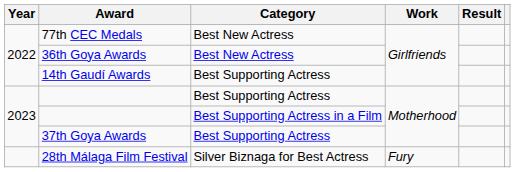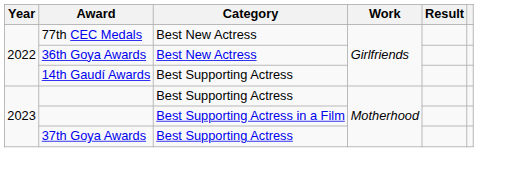- row: (115, 156)
